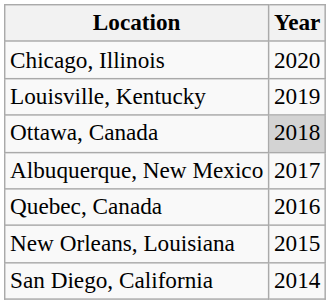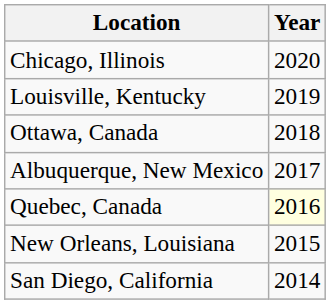(297, 133) lightgrey background -> (297, 133) no background
(297, 206) no background -> (297, 206) lightyellow background
